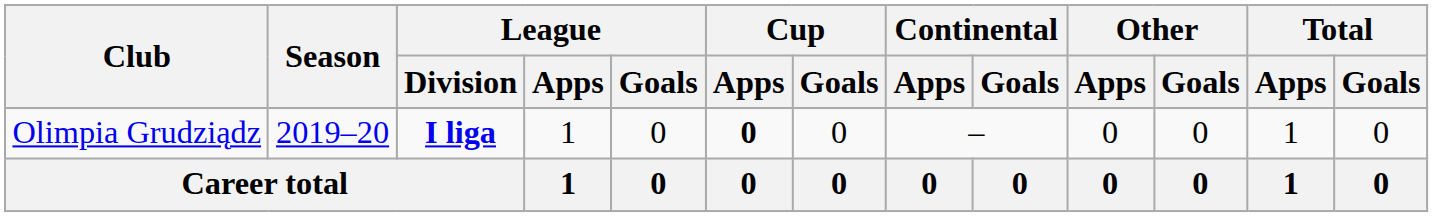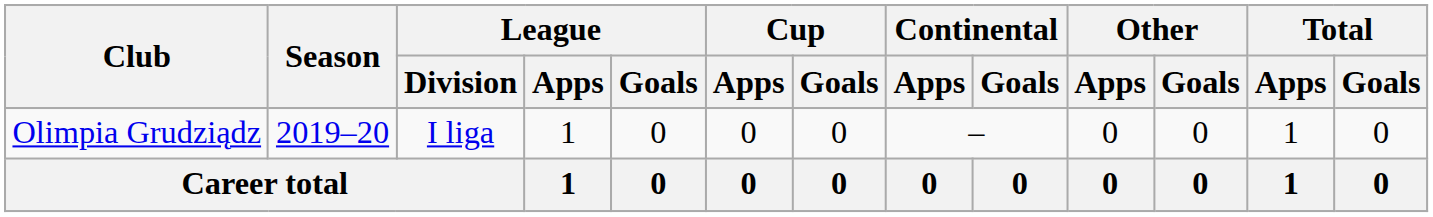(461, 132) bold -> (461, 132) normal
(749, 132) bold -> (749, 132) normal
